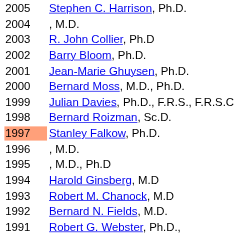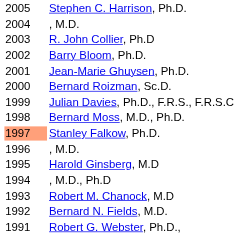(117, 86) Bernard Moss, M.D., Ph.D. -> (110, 86) Bernard Roizman, Sc.D.
(110, 118) Bernard Roizman, Sc.D. -> (117, 118) Bernard Moss, M.D., Ph.D.
(80, 164) , M.D., Ph.D -> (104, 164) Harold Ginsberg, M.D
(104, 180) Harold Ginsberg, M.D -> (80, 180) , M.D., Ph.D
